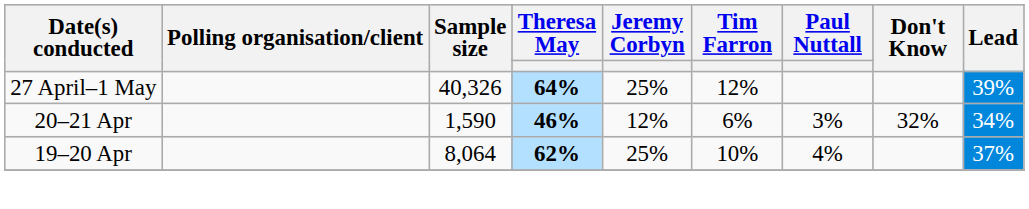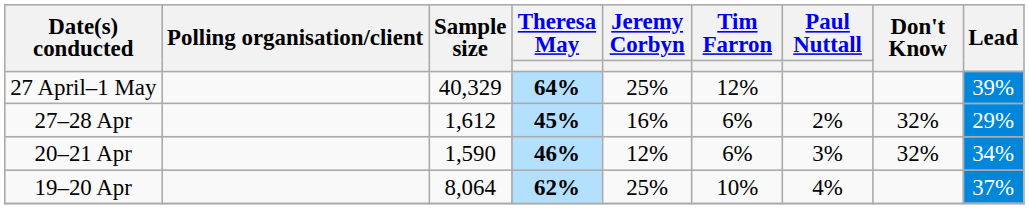(470, 88) 40,326 -> (470, 88) 40,329
+ row: (83, 121)
